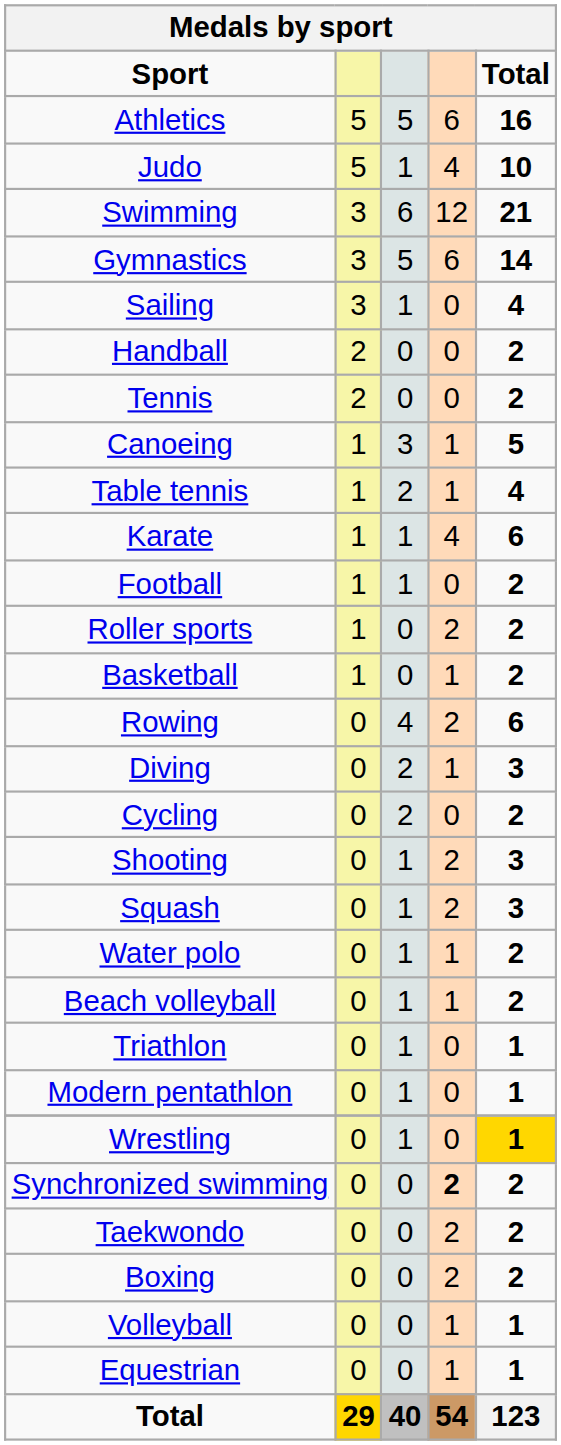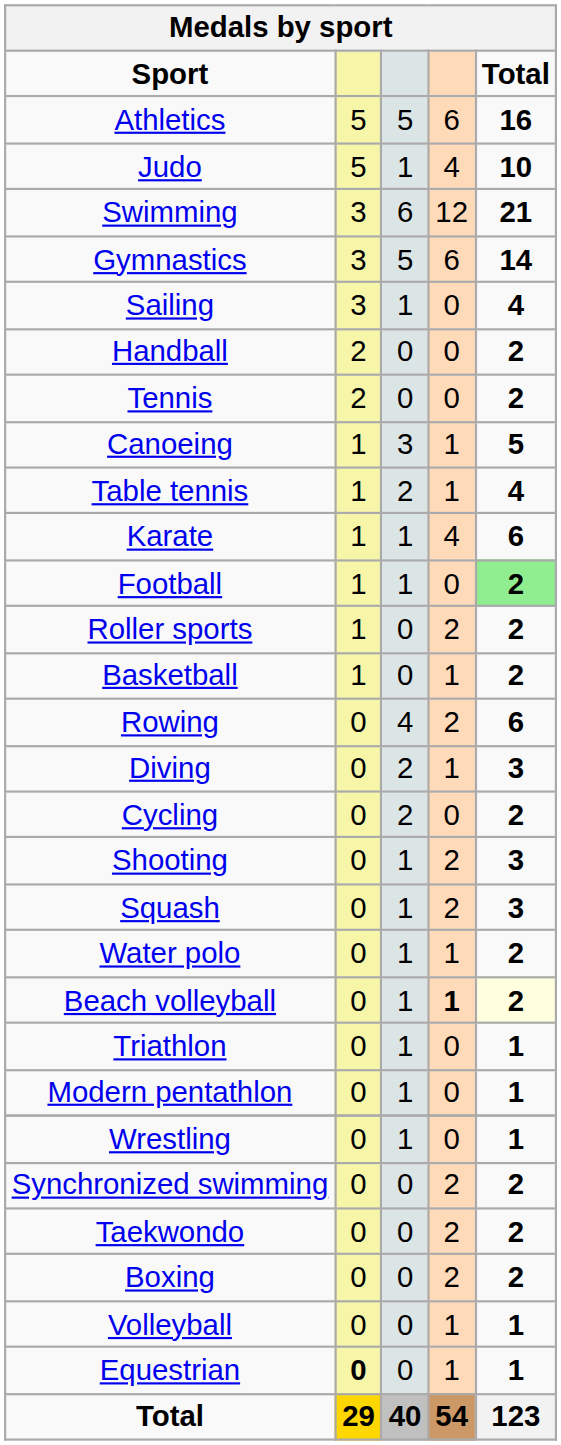(516, 583) no background -> (516, 583) lightgreen background
(452, 1000) normal -> (452, 1000) bold
(516, 1000) no background -> (516, 1000) lightyellow background
(516, 1139) gold background -> (516, 1139) no background
(452, 1185) bold -> (452, 1185) normal
(358, 1370) normal -> (358, 1370) bold
